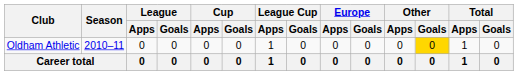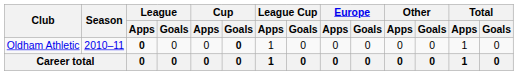(142, 45) normal -> (142, 45) bold
(239, 45) normal -> (239, 45) bold
(432, 45) gold background -> (432, 45) no background
